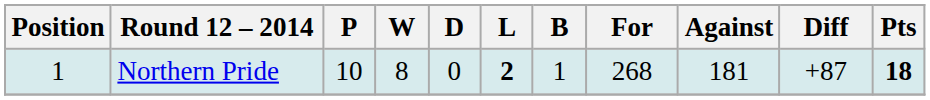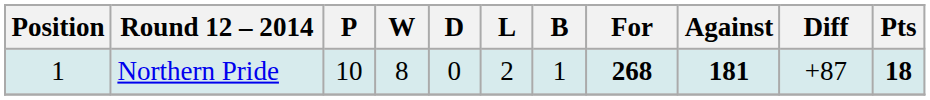(507, 71) bold -> (507, 71) normal
(632, 71) normal -> (632, 71) bold
(729, 71) normal -> (729, 71) bold
